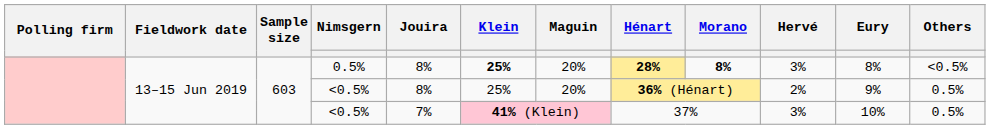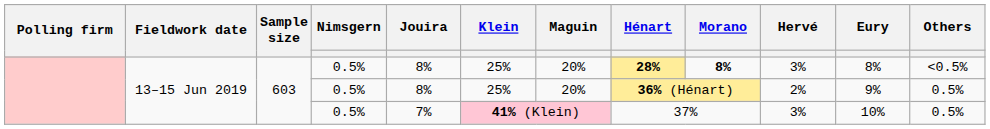(498, 68) bold -> (498, 68) normal
(349, 90) <0.5% -> (349, 90) 0.5%
(349, 112) <0.5% -> (349, 112) 0.5%
